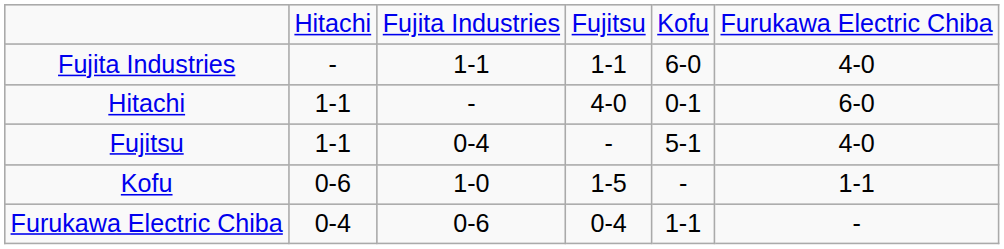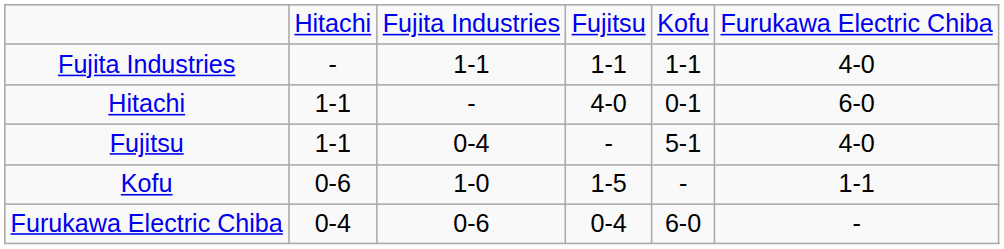(683, 64) 6-0 -> (683, 64) 1-1
(683, 223) 1-1 -> (683, 223) 6-0
